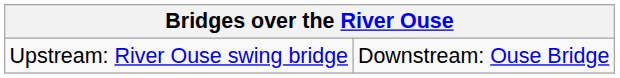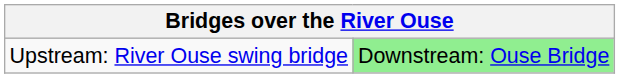(484, 55) no background -> (484, 55) lightgreen background
